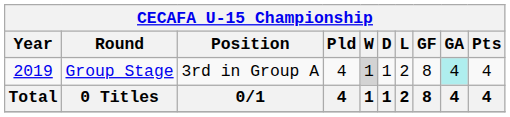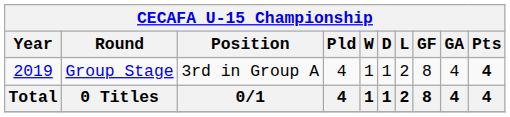(369, 71) lightgrey background -> (369, 71) no background
(454, 71) paleturquoise background -> (454, 71) no background
(487, 71) normal -> (487, 71) bold
